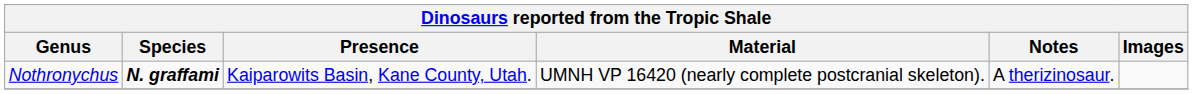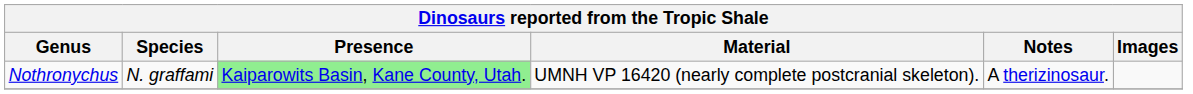(173, 74) bold -> (170, 74) normal
(379, 74) no background -> (374, 74) lightgreen background
